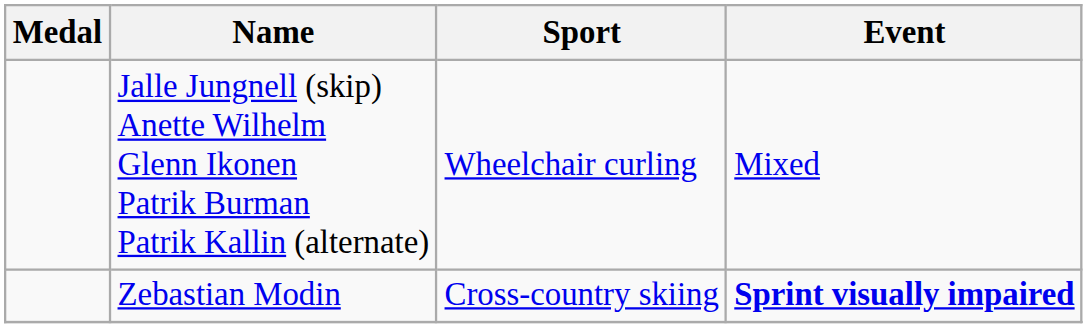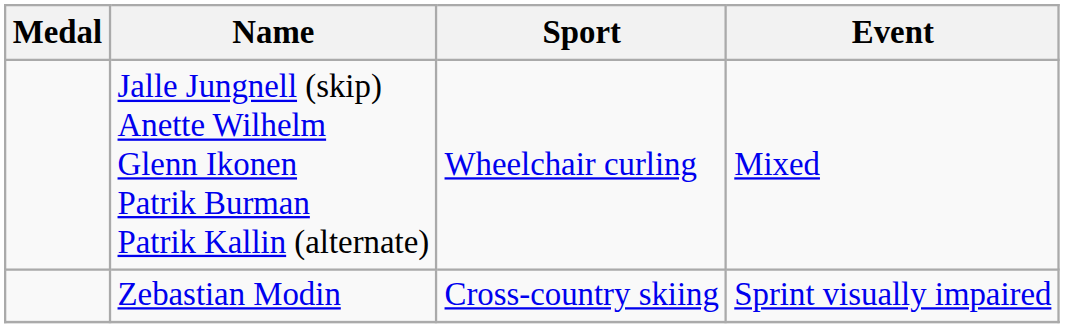(904, 295) bold -> (893, 295) normal
